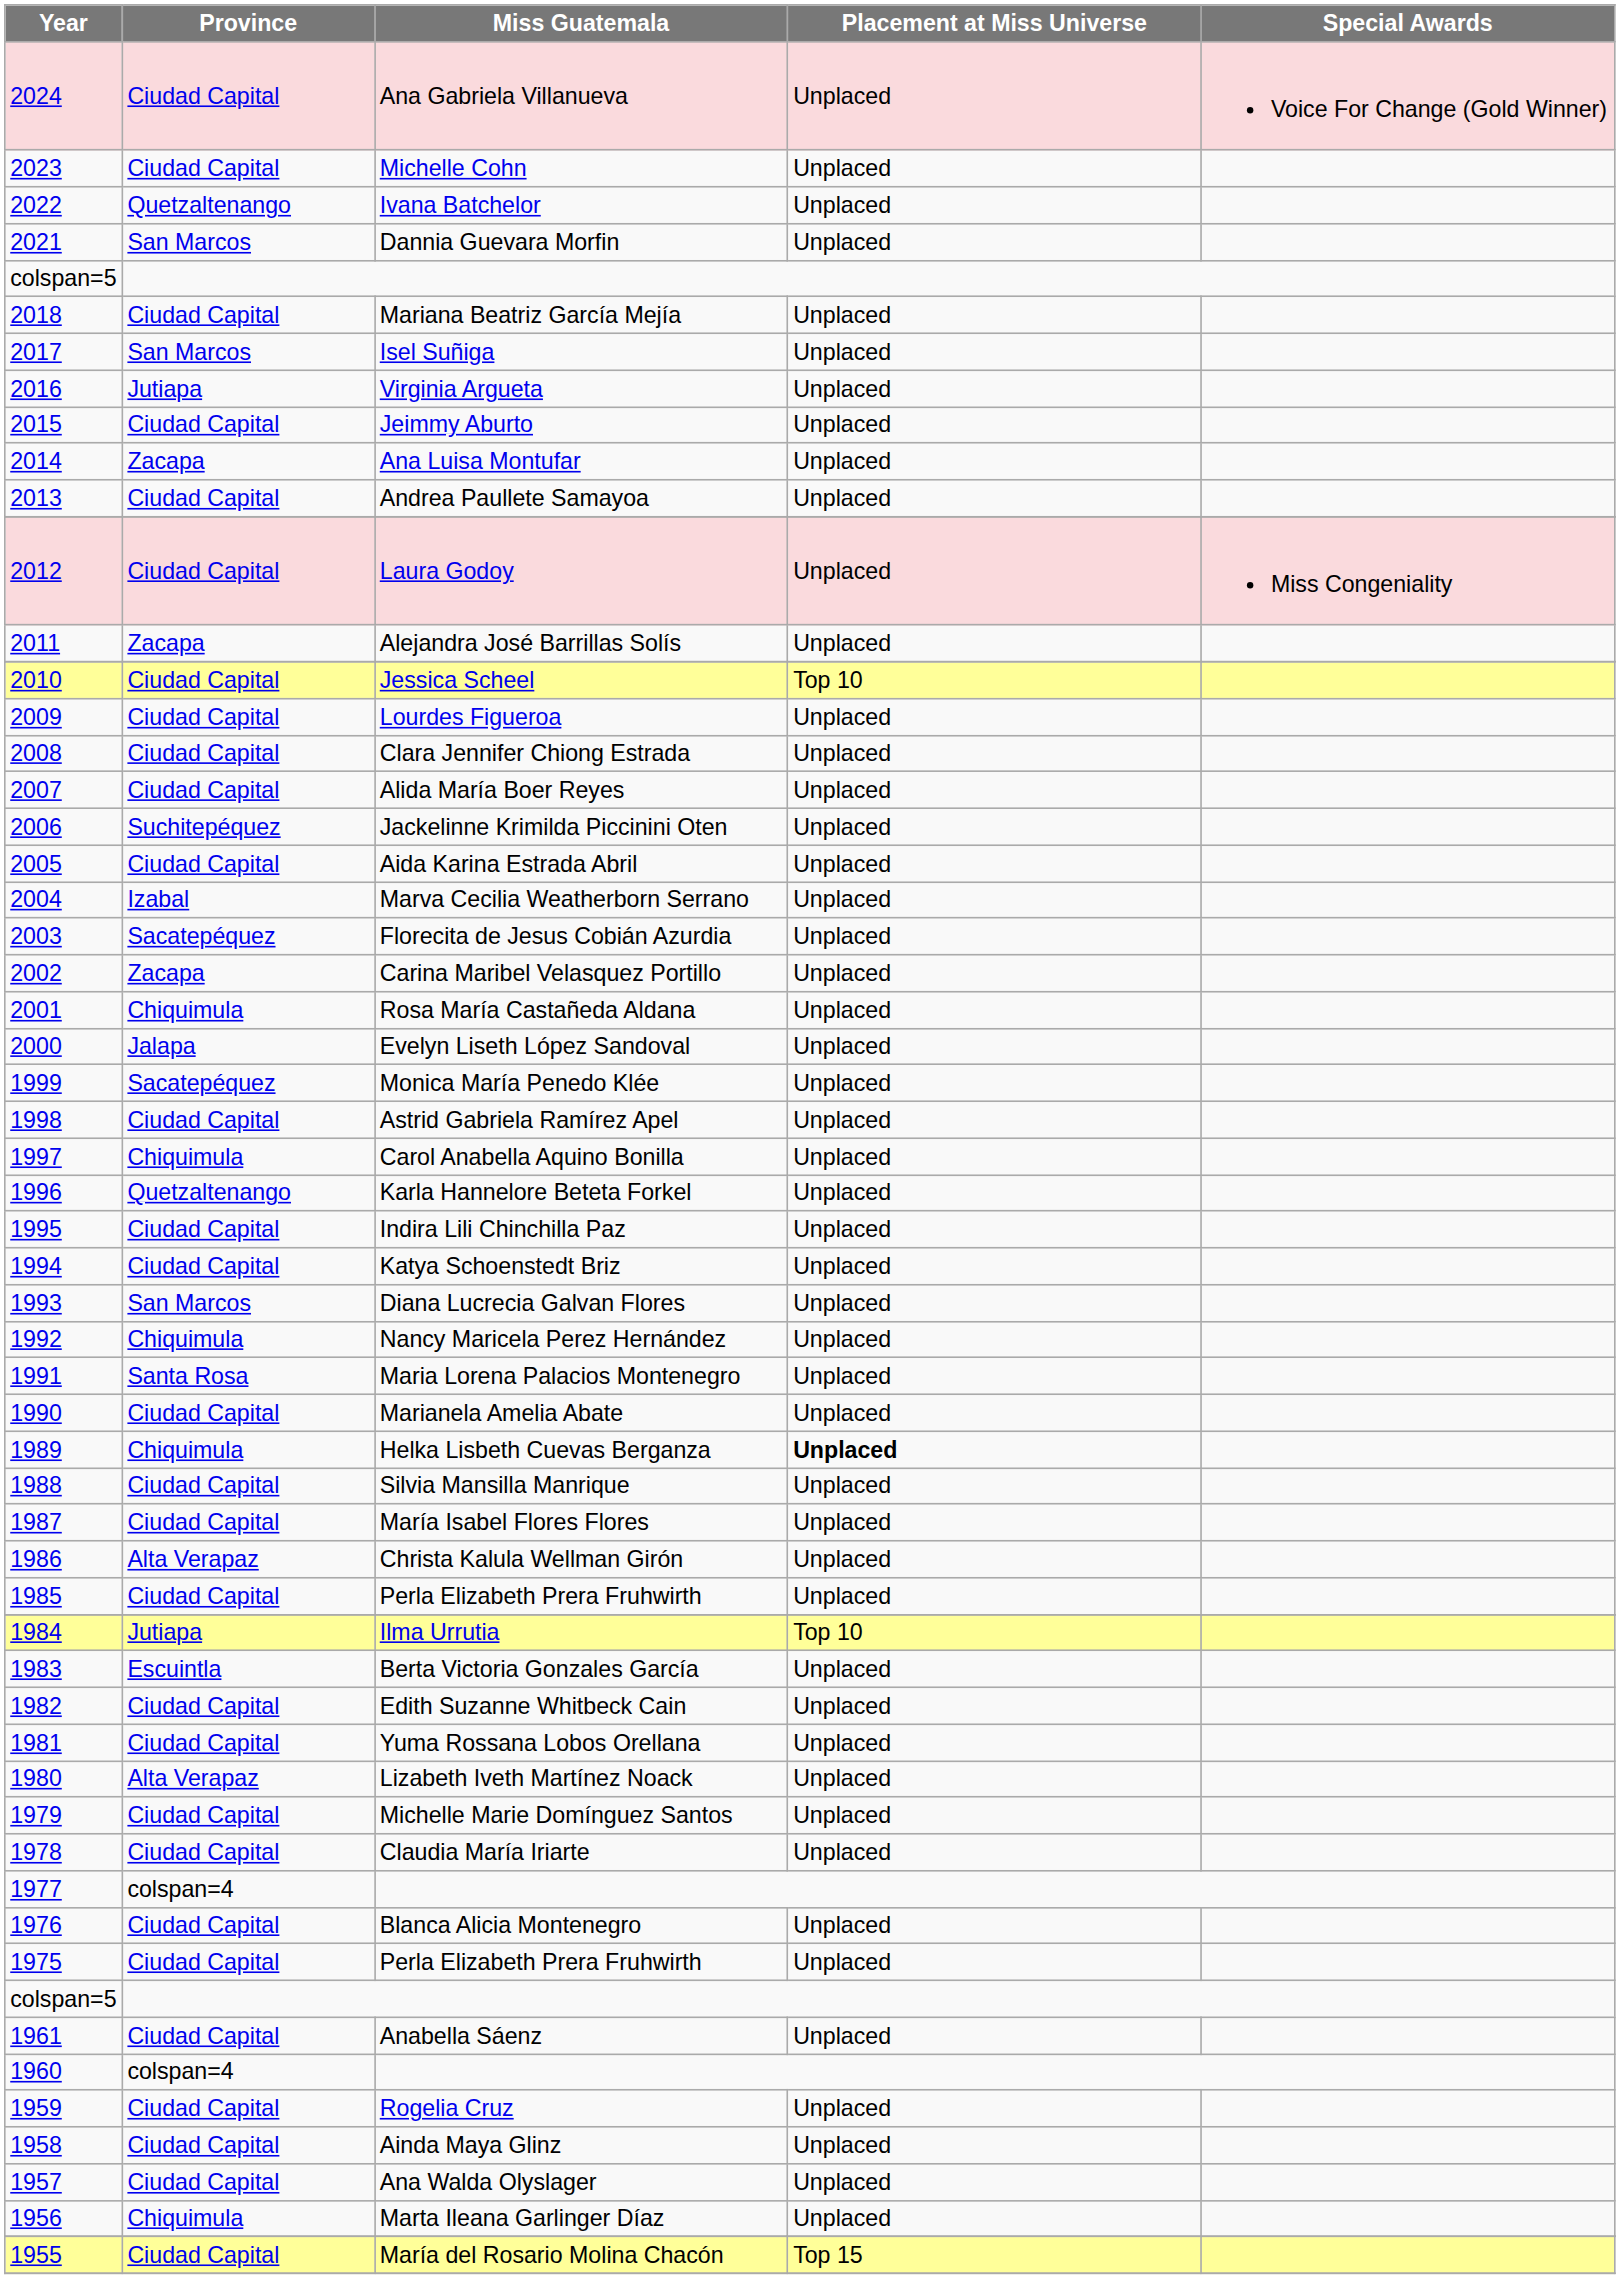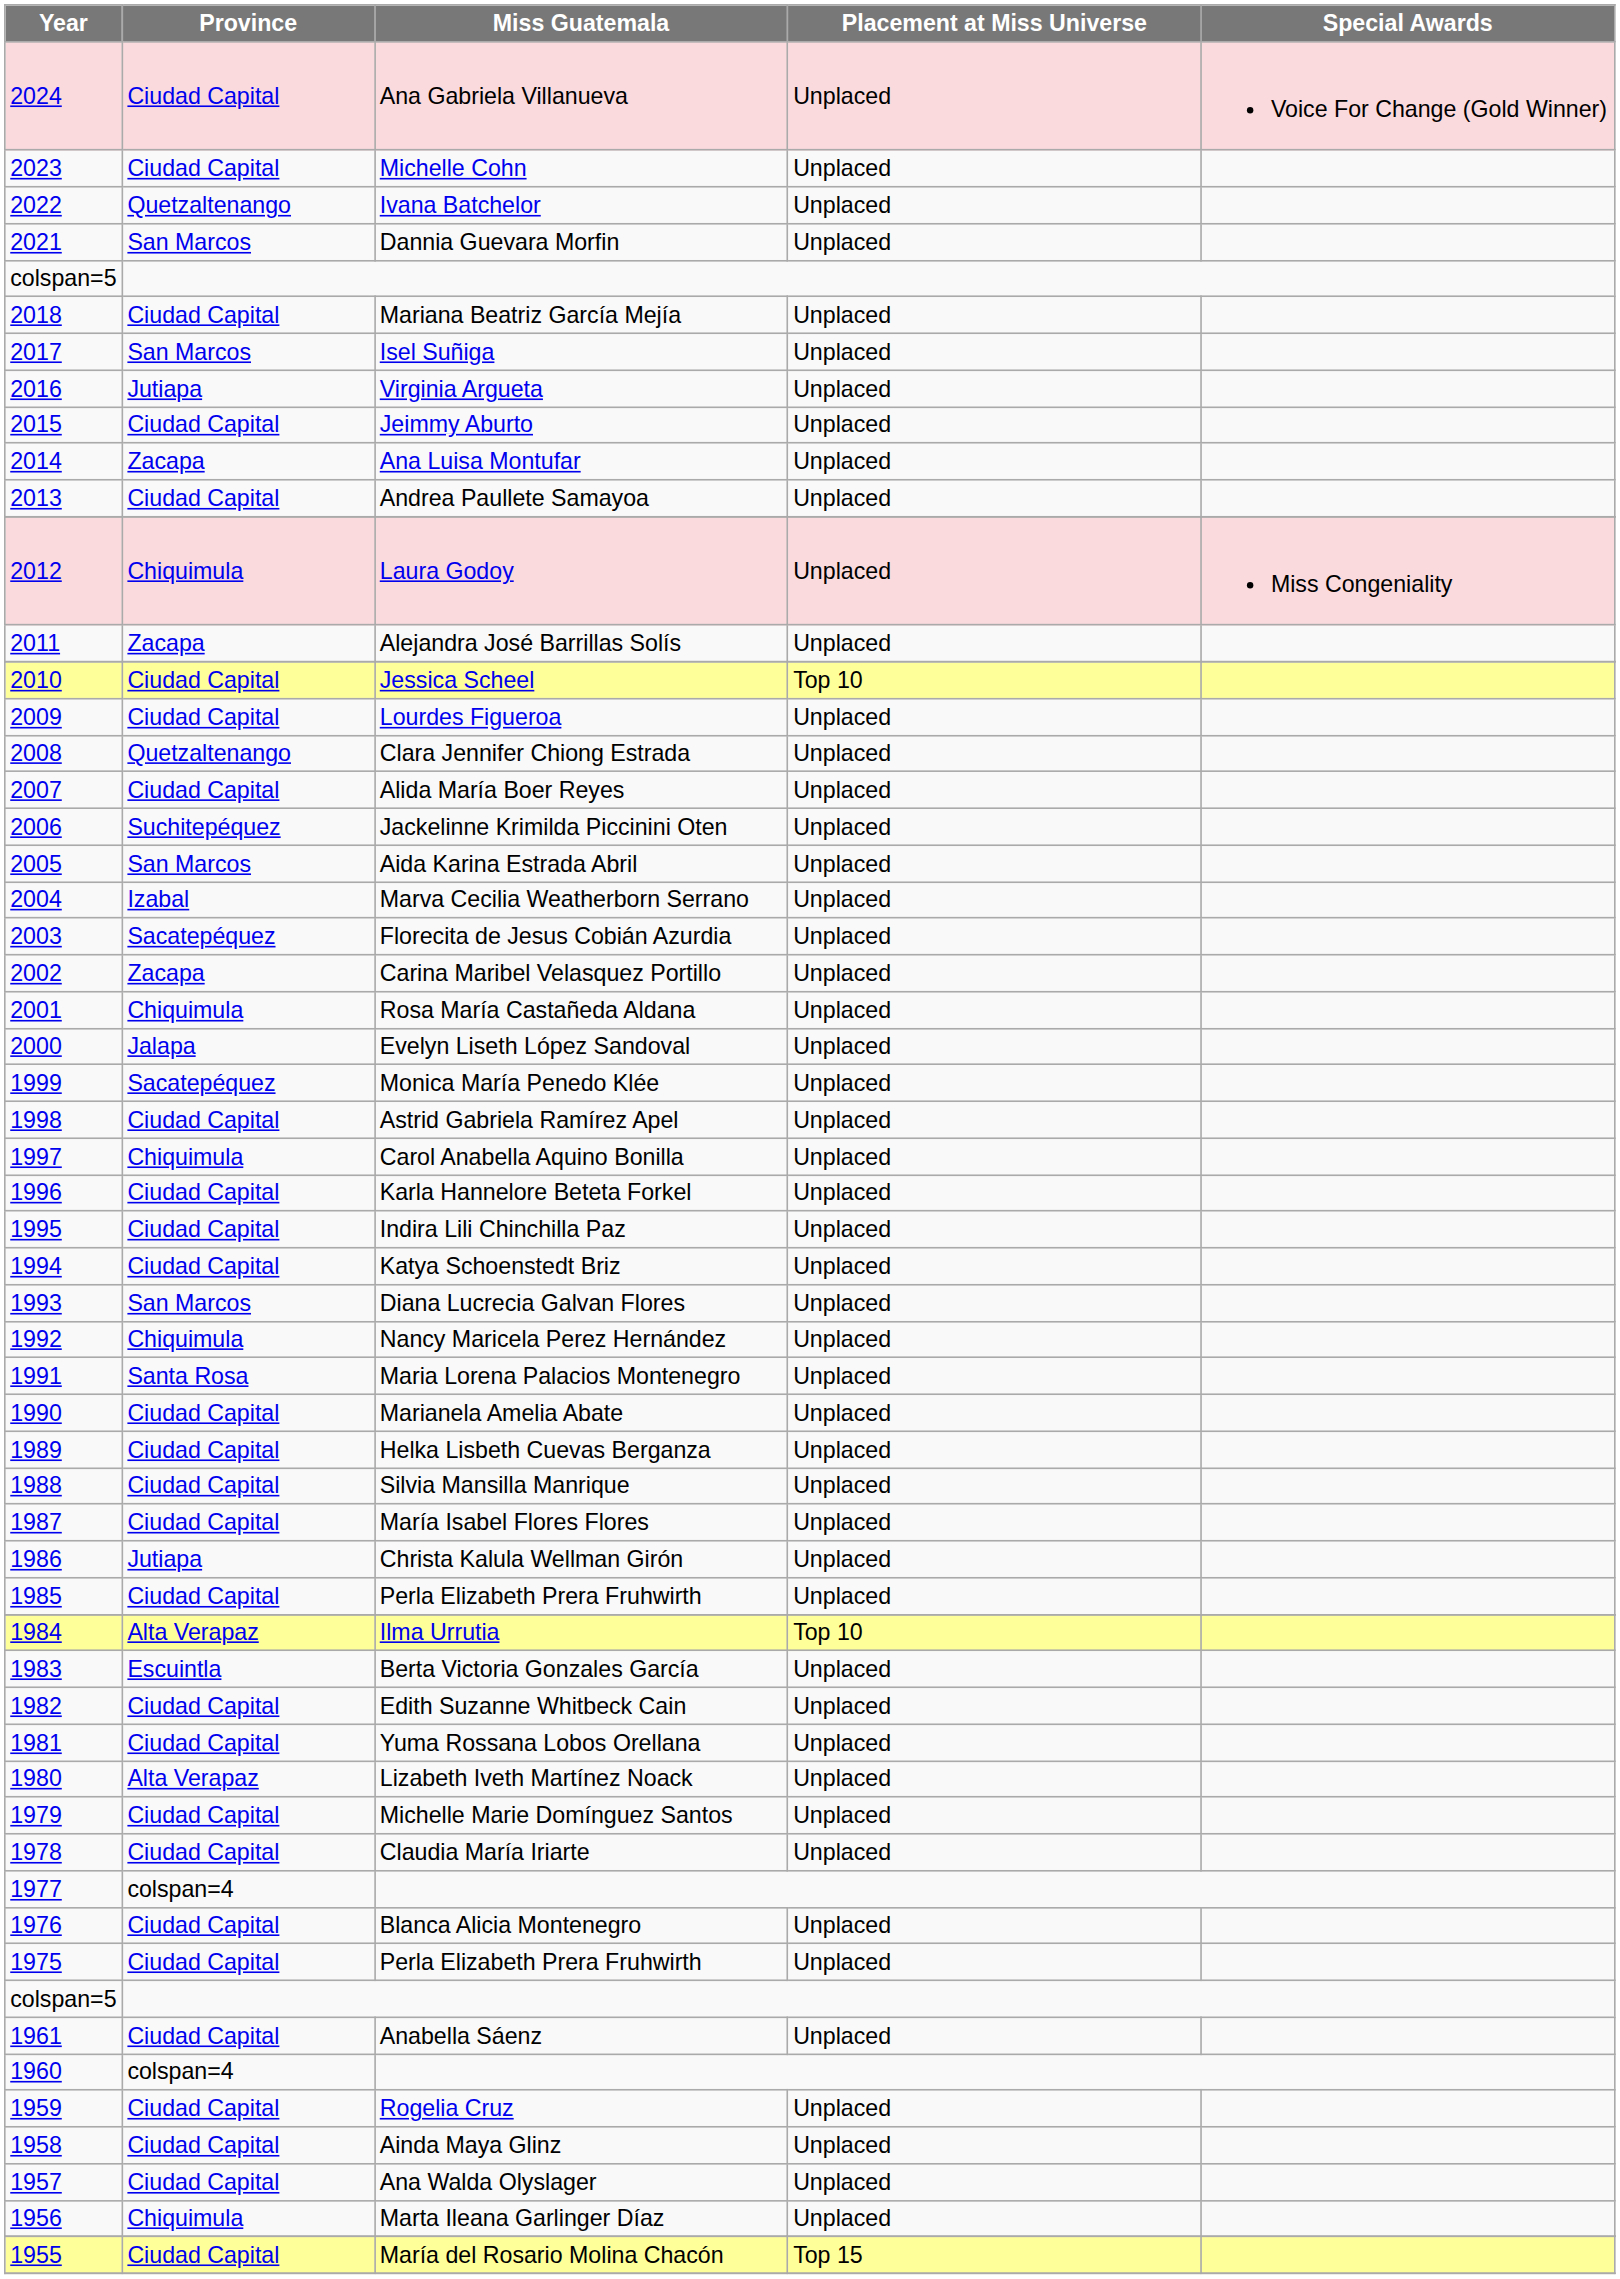(203, 571) Ciudad Capital -> (185, 571) Chiquimula
(203, 754) Ciudad Capital -> (209, 754) Quetzaltenango
(203, 864) Ciudad Capital -> (189, 864) San Marcos
(209, 1193) Quetzaltenango -> (203, 1193) Ciudad Capital
(185, 1450) Chiquimula -> (203, 1450) Ciudad Capital
(845, 1450) bold -> (842, 1450) normal
(193, 1560) Alta Verapaz -> (165, 1560) Jutiapa
(165, 1633) Jutiapa -> (193, 1633) Alta Verapaz
